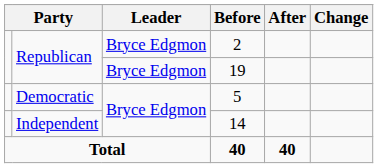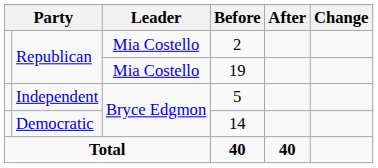(156, 44) Bryce Edgmon -> (156, 44) Mia Costello
(156, 70) Bryce Edgmon -> (156, 70) Mia Costello
(55, 96) Democratic -> (57, 96) Independent
(57, 123) Independent -> (55, 123) Democratic
